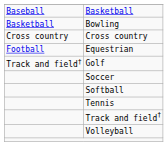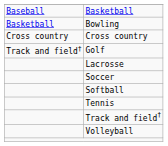- row: (109, 50)
+ row: (105, 64)
